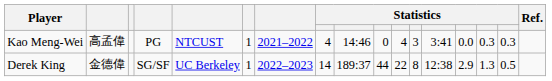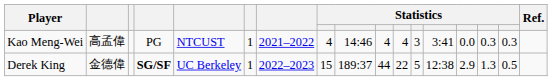(386, 42) 0 -> (387, 42) 4
(153, 64) normal -> (154, 64) bold
(325, 64) 14 -> (326, 64) 15
(416, 64) 8 -> (417, 64) 5
